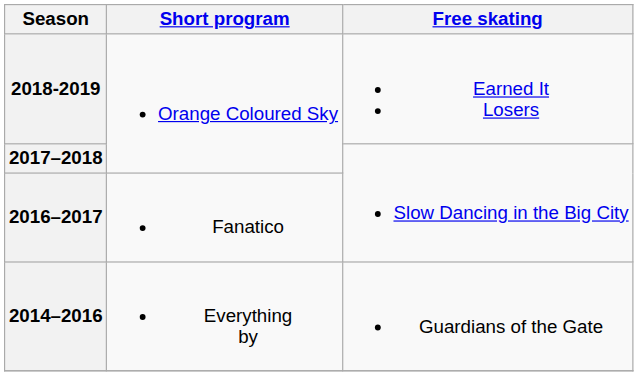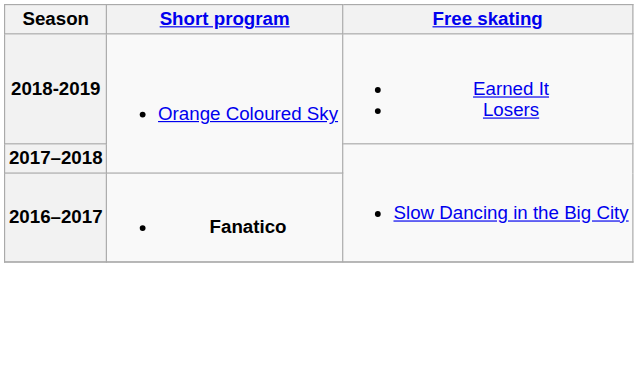(225, 228) normal -> (225, 228) bold
- row: (56, 315)
